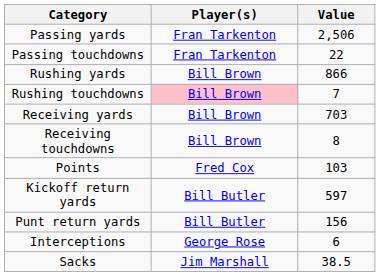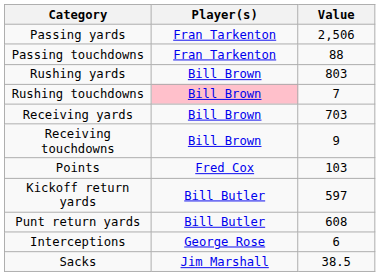(336, 54) 22 -> (336, 54) 88
(336, 74) 866 -> (336, 74) 803
(336, 141) 8 -> (336, 141) 9
(336, 222) 156 -> (336, 222) 608
